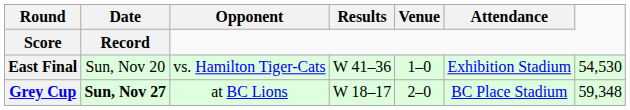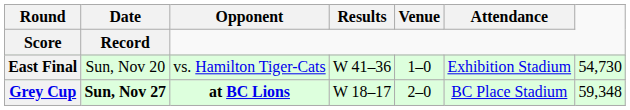(600, 67) 54,530 -> (600, 67) 54,730
(249, 92) normal -> (249, 92) bold
